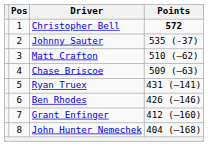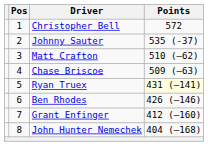(174, 27) bold -> (174, 27) normal
(174, 86) no background -> (174, 86) lightyellow background
